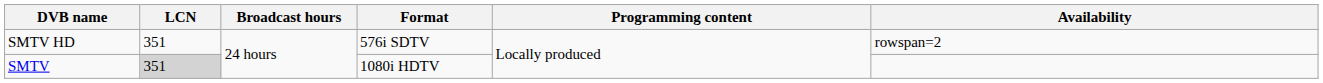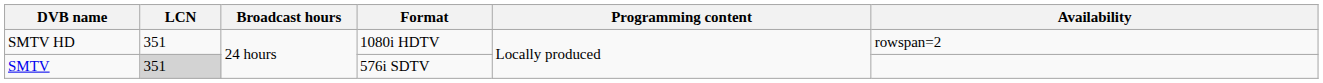(395, 41) 576i SDTV -> (400, 41) 1080i HDTV
(400, 66) 1080i HDTV -> (395, 66) 576i SDTV
